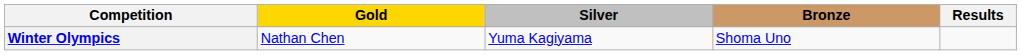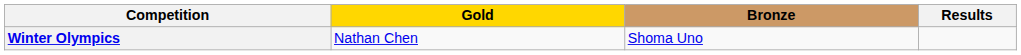- column: (599, 15)
